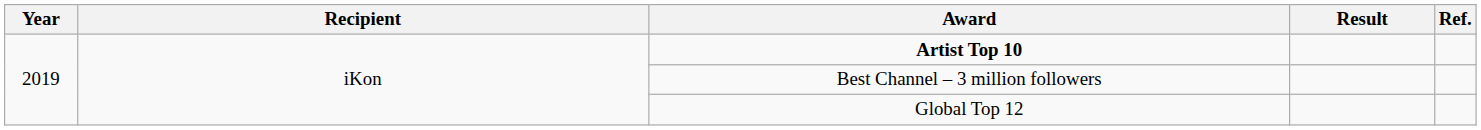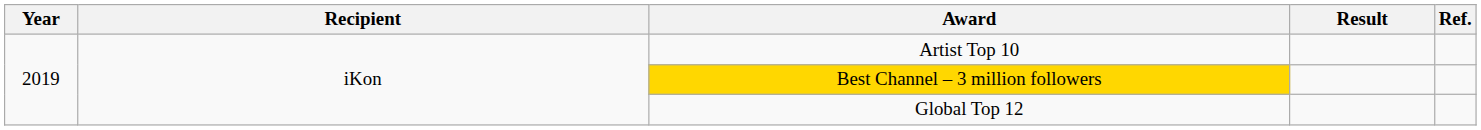(969, 49) bold -> (969, 49) normal
(969, 79) no background -> (969, 79) gold background
